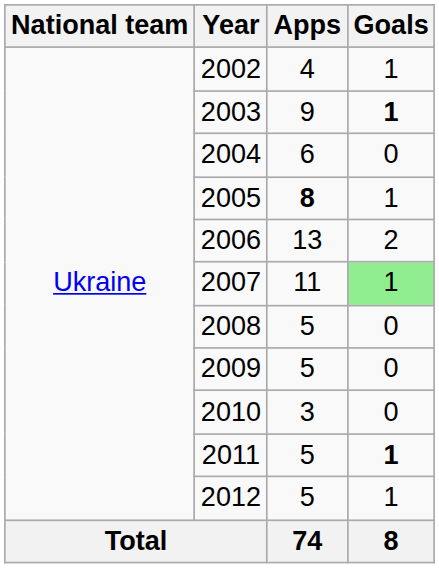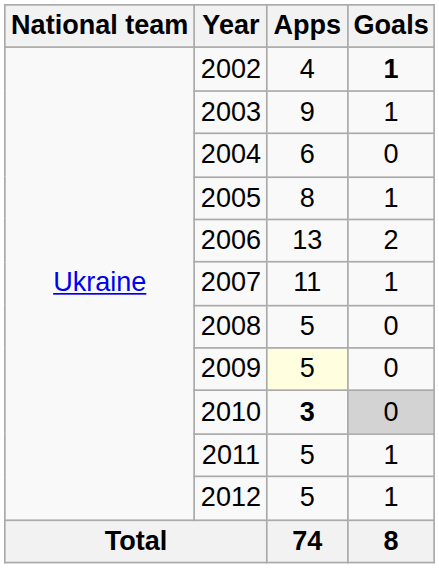(391, 68) normal -> (391, 68) bold
(391, 111) bold -> (391, 111) normal
(307, 197) bold -> (307, 197) normal
(391, 283) lightgreen background -> (391, 283) no background
(307, 369) no background -> (307, 369) lightyellow background
(307, 411) normal -> (307, 411) bold
(391, 411) no background -> (391, 411) lightgrey background
(391, 454) bold -> (391, 454) normal
